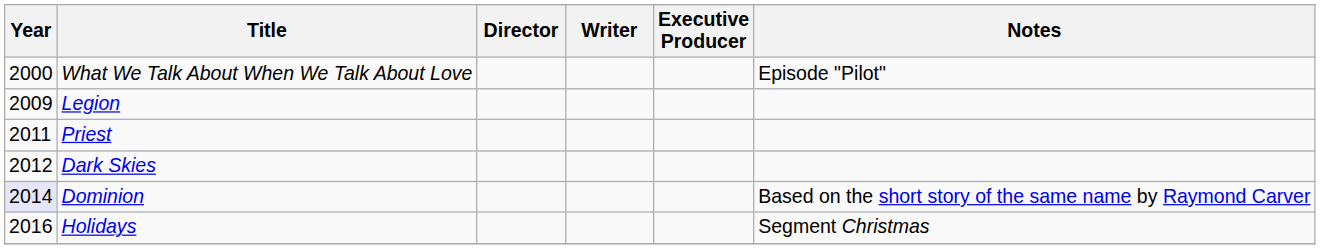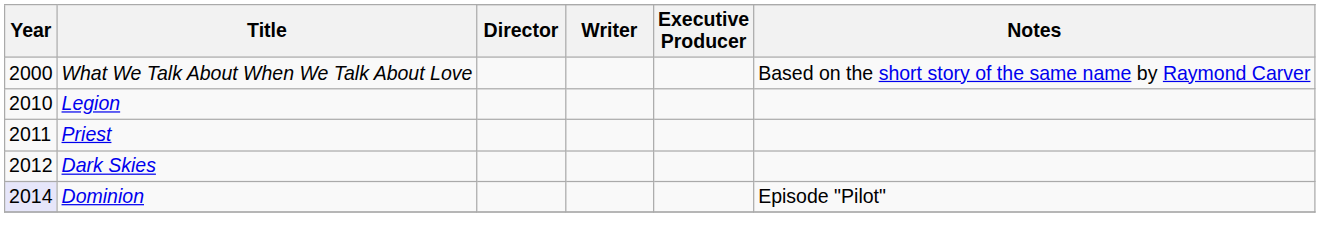(822, 72) Episode "Pilot" -> (1034, 72) Based on the short story of the same name by Raymond Carver
(31, 103) 2009 -> (31, 103) 2010
(1034, 196) Based on the short story of the same name by Raymond Carver -> (822, 196) Episode "Pilot"
- row: (99, 227)
